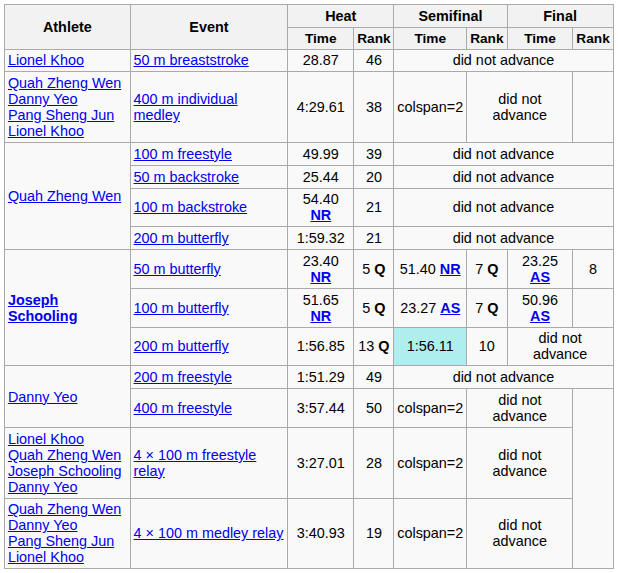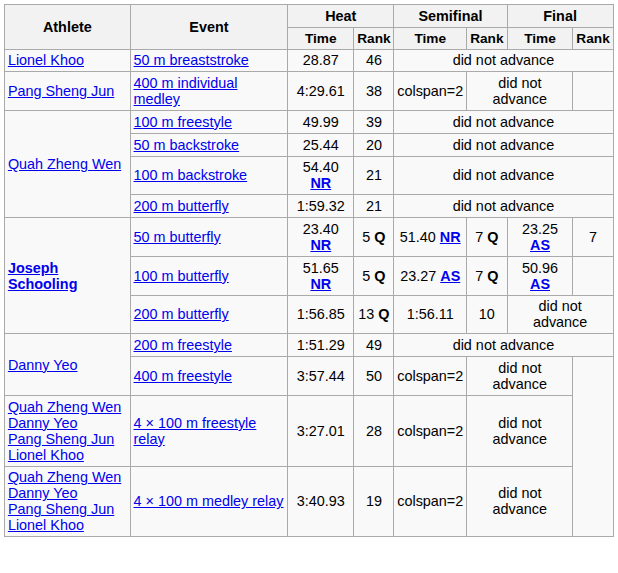(65, 107) Quah Zheng Wen Danny Yeo Pang Sheng Jun Lionel Khoo -> (61, 91) Pang Sheng Jun
(593, 269) 8 -> (593, 237) 7
(430, 346) paleturquoise background -> (430, 314) no background
(65, 463) Lionel Khoo Quah Zheng Wen Joseph Schooling Danny Yeo -> (65, 431) Quah Zheng Wen Danny Yeo Pang Sheng Jun Lionel Khoo
